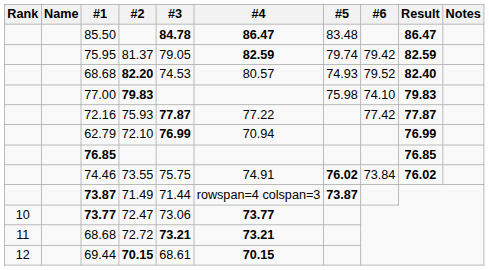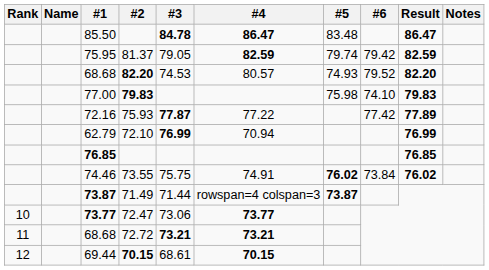(420, 74) 82.40 -> (420, 74) 82.20
(420, 114) 77.87 -> (420, 114) 77.89
